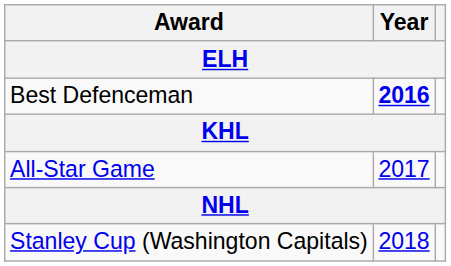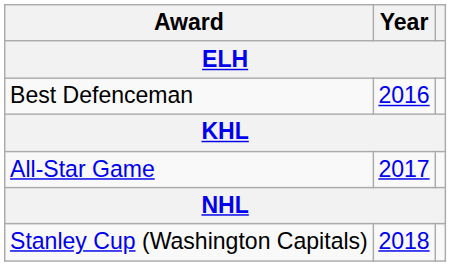(404, 95) bold -> (404, 95) normal
